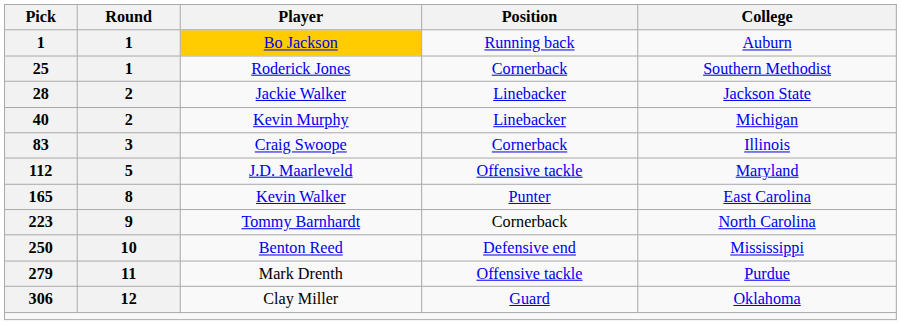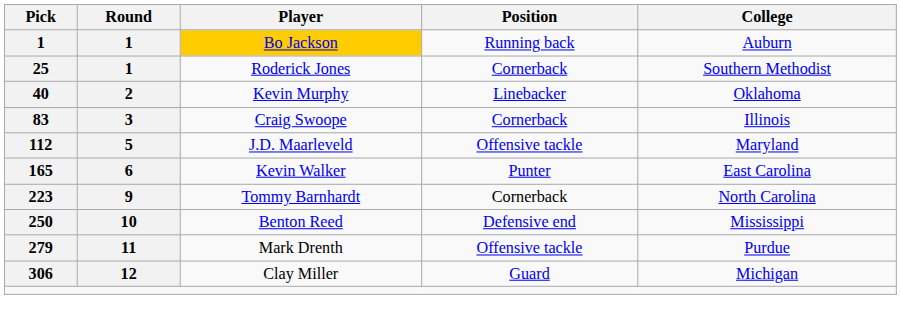- row: (301, 94)
(767, 119) Michigan -> (767, 94) Oklahoma
(129, 196) 8 -> (129, 171) 6
(767, 299) Oklahoma -> (767, 273) Michigan
